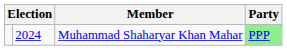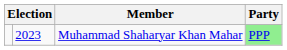(28, 34) 2024 -> (28, 34) 2023
